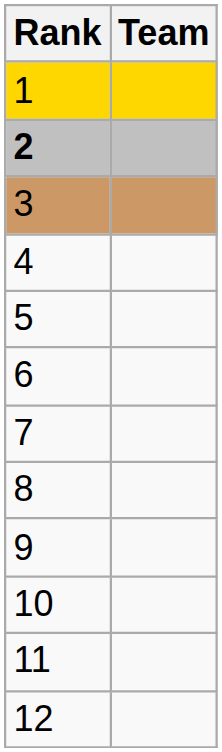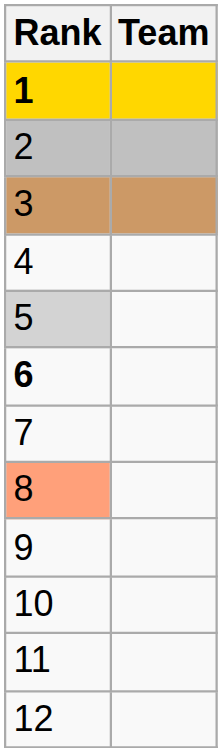(23, 90) normal -> (23, 90) bold
(23, 147) bold -> (23, 147) normal
(23, 318) no background -> (23, 318) lightgrey background
(23, 375) normal -> (23, 375) bold
(23, 489) no background -> (23, 489) lightsalmon background
